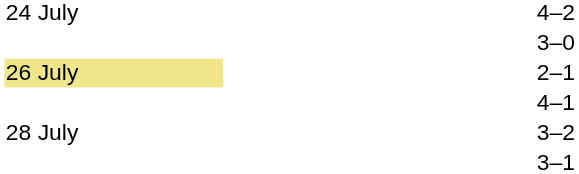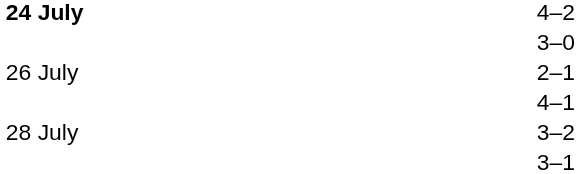(42, 12) normal -> (45, 12) bold
(42, 72) khaki background -> (42, 72) no background
